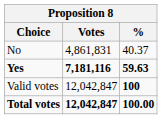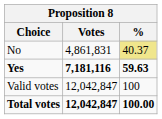(135, 50) no background -> (135, 50) khaki background
(131, 86) bold -> (131, 86) normal
